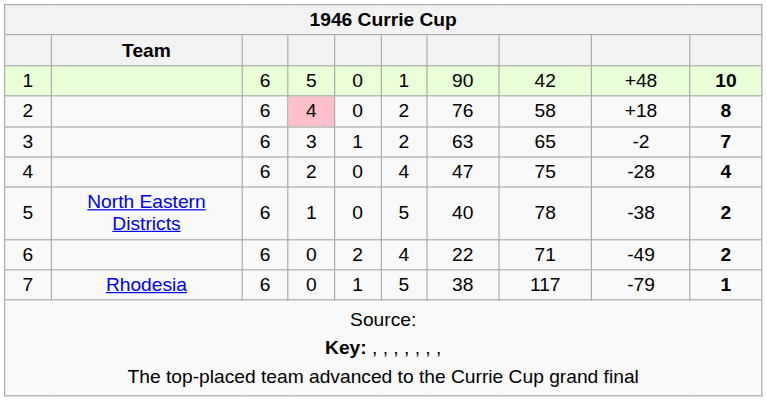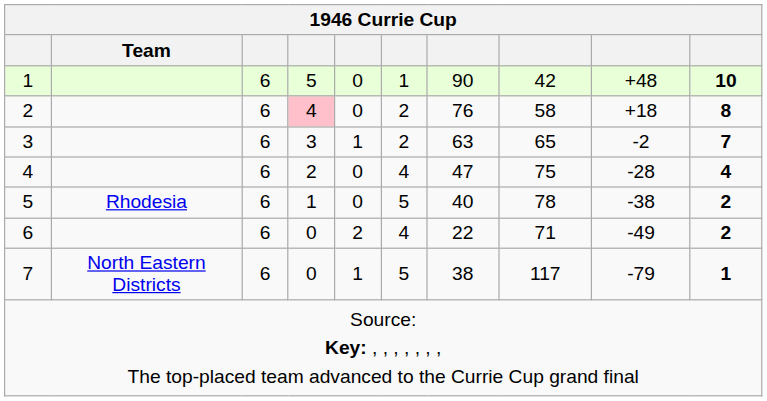(146, 213) North Eastern Districts -> (146, 202) Rhodesia
(146, 284) Rhodesia -> (146, 274) North Eastern Districts
